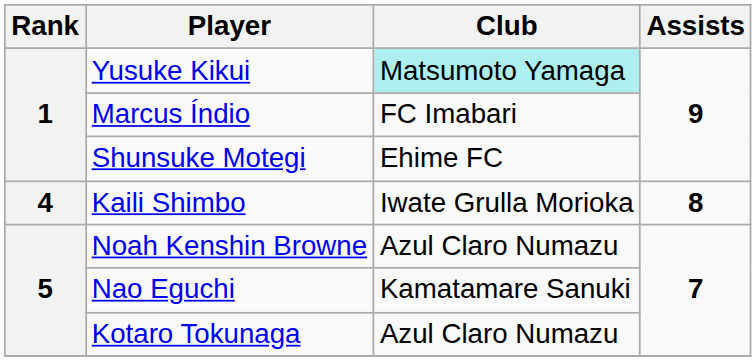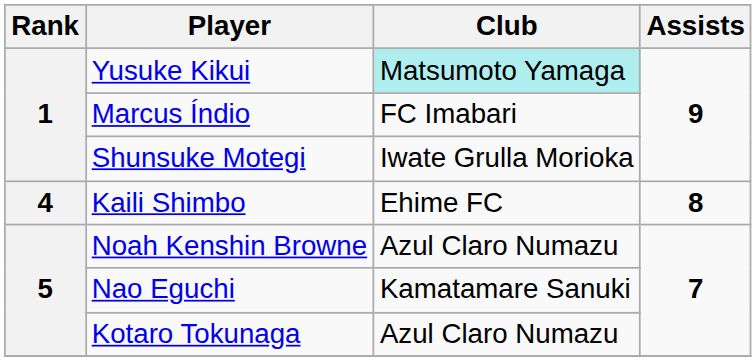(441, 158) Ehime FC -> (507, 158) Iwate Grulla Morioka
(507, 202) Iwate Grulla Morioka -> (441, 202) Ehime FC
